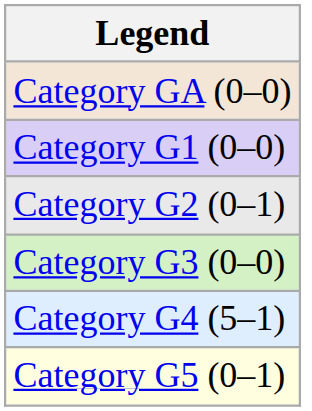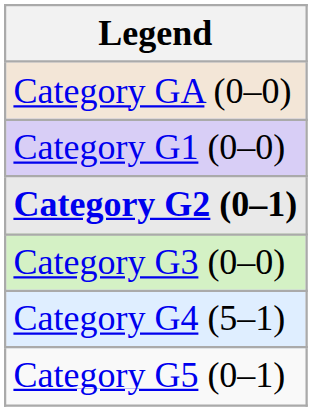(149, 204) normal -> (155, 204) bold
(149, 375) lightyellow background -> (149, 375) no background
